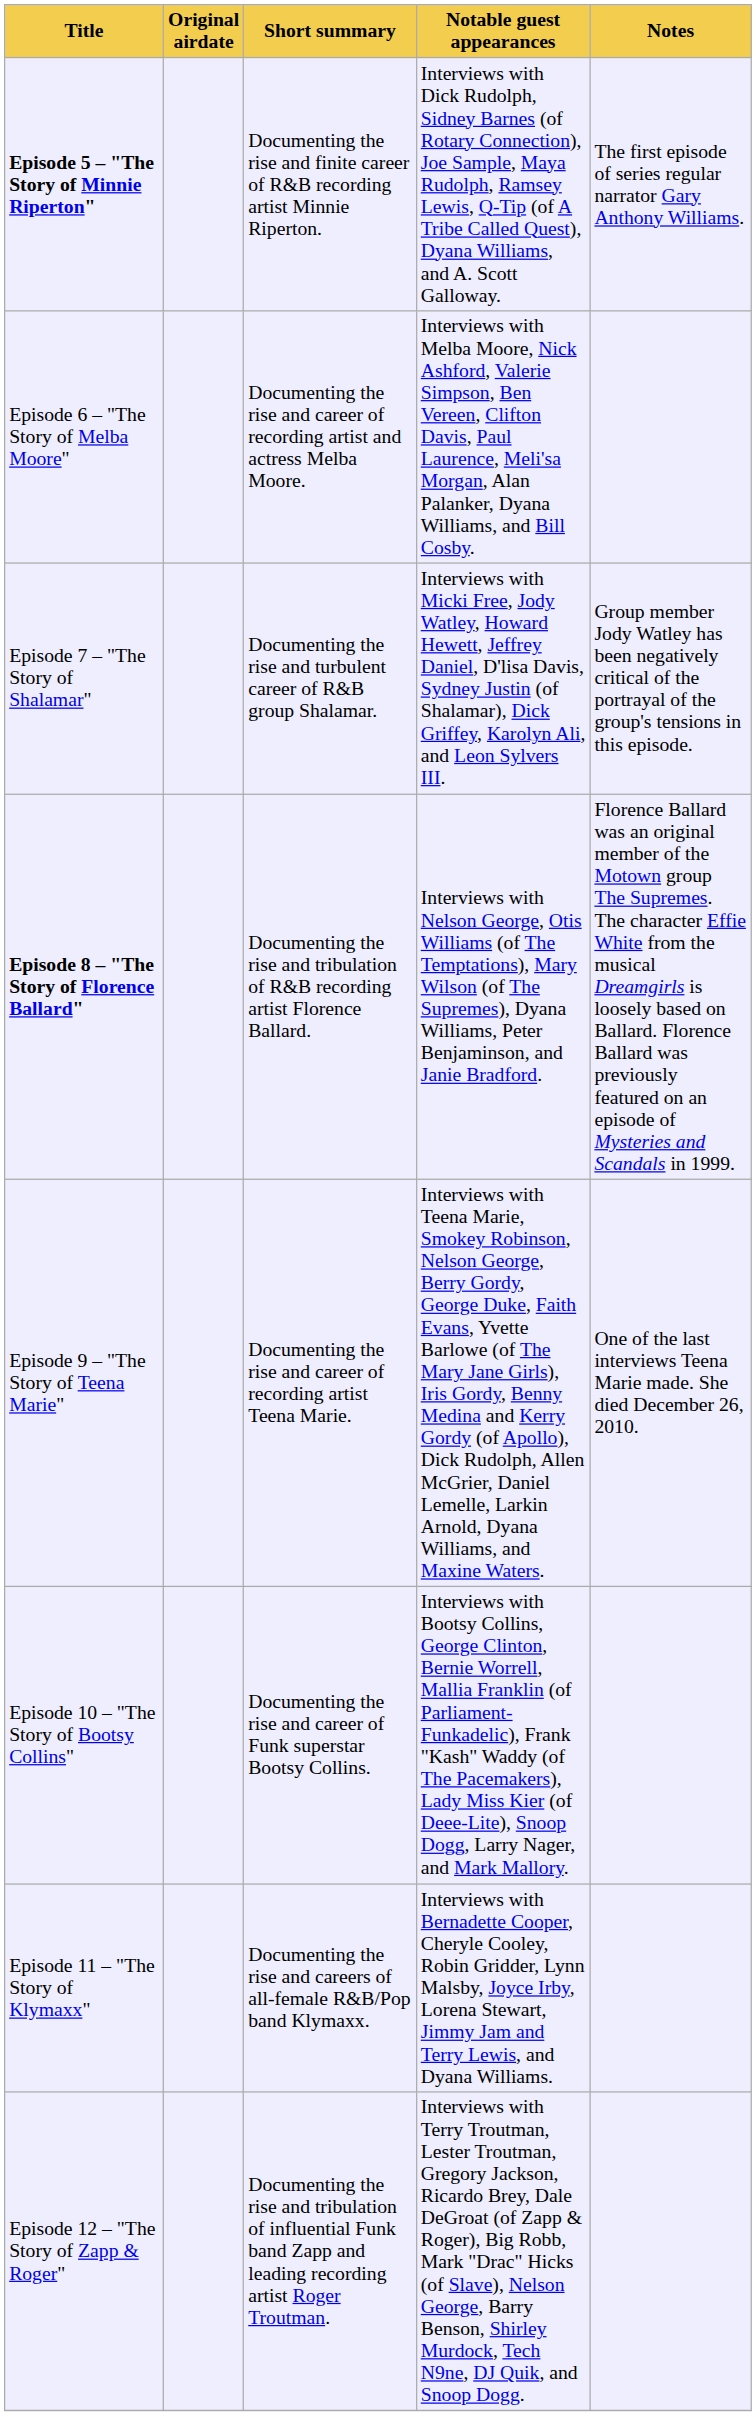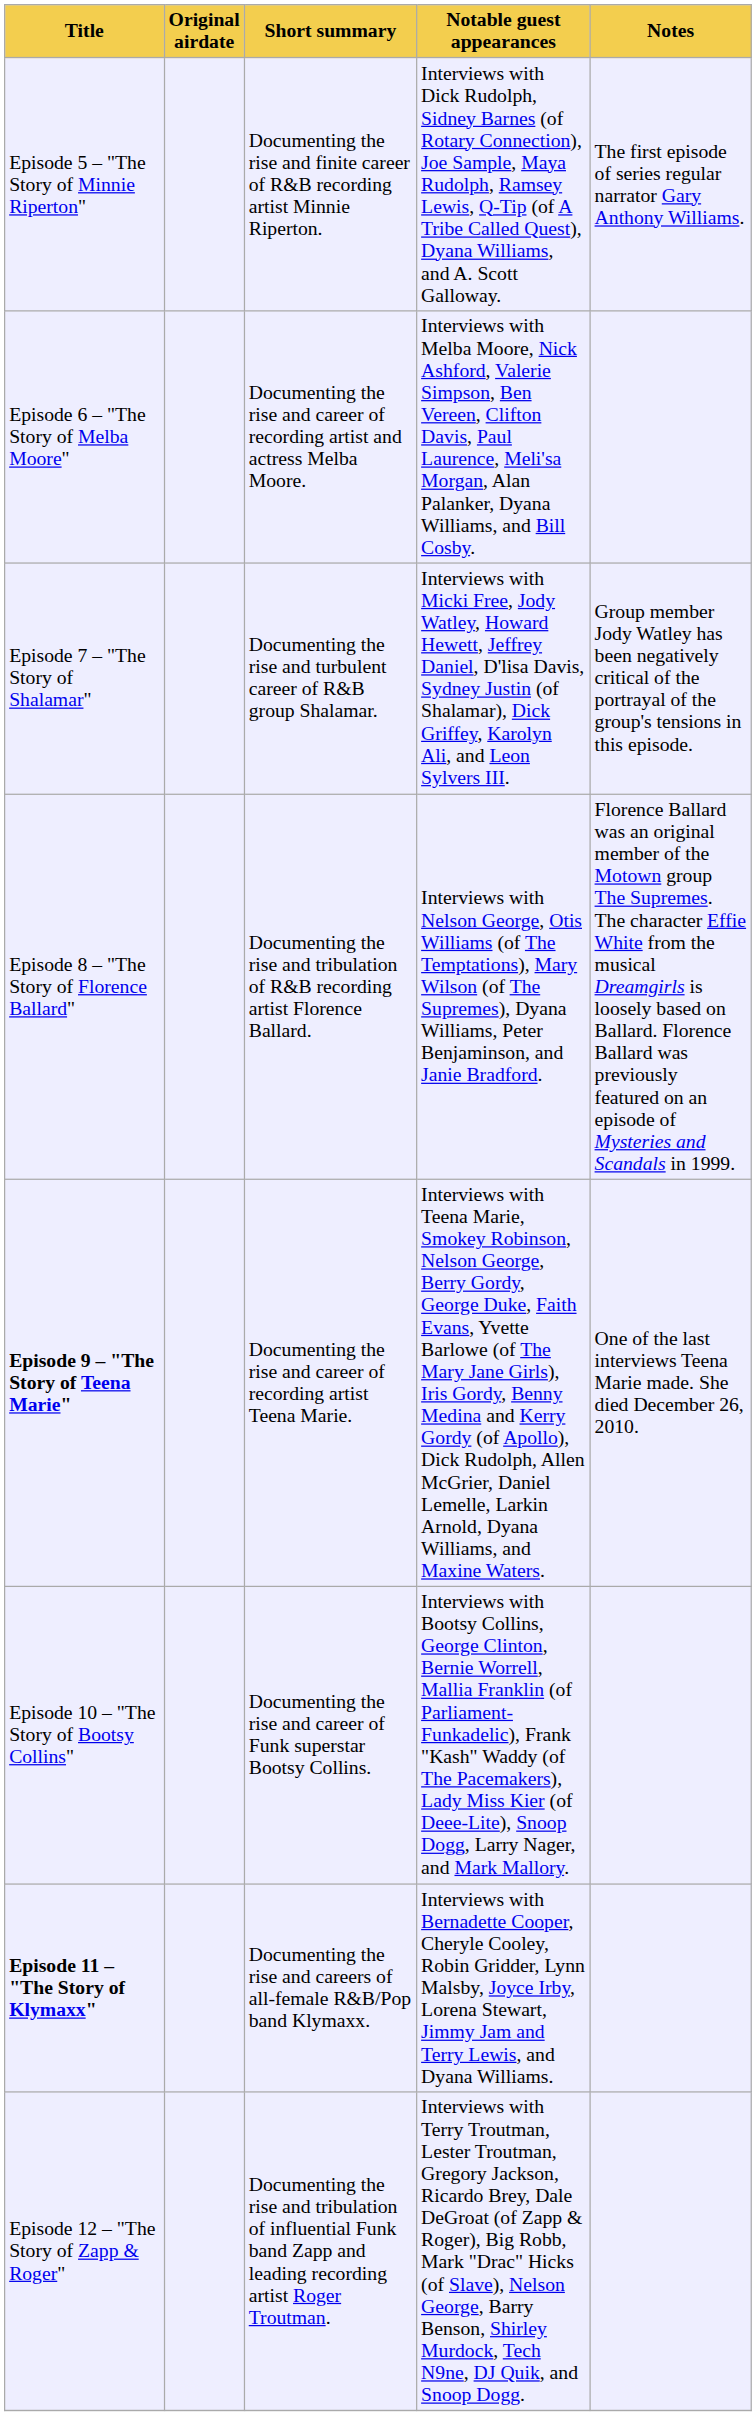(82, 184) bold -> (77, 184) normal
(82, 986) bold -> (78, 986) normal
(77, 1382) normal -> (82, 1382) bold
(82, 1987) normal -> (67, 1987) bold
